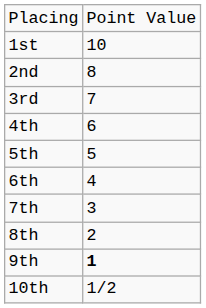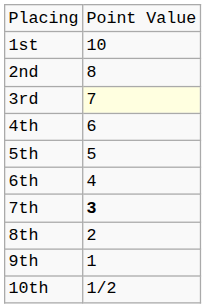(91, 100) no background -> (91, 100) lightyellow background
(91, 208) normal -> (91, 208) bold
(91, 262) bold -> (91, 262) normal
